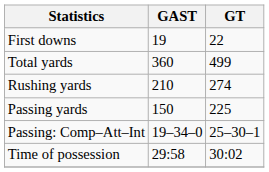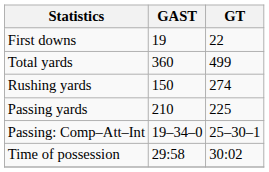(163, 85) 210 -> (163, 85) 150
(163, 108) 150 -> (163, 108) 210
